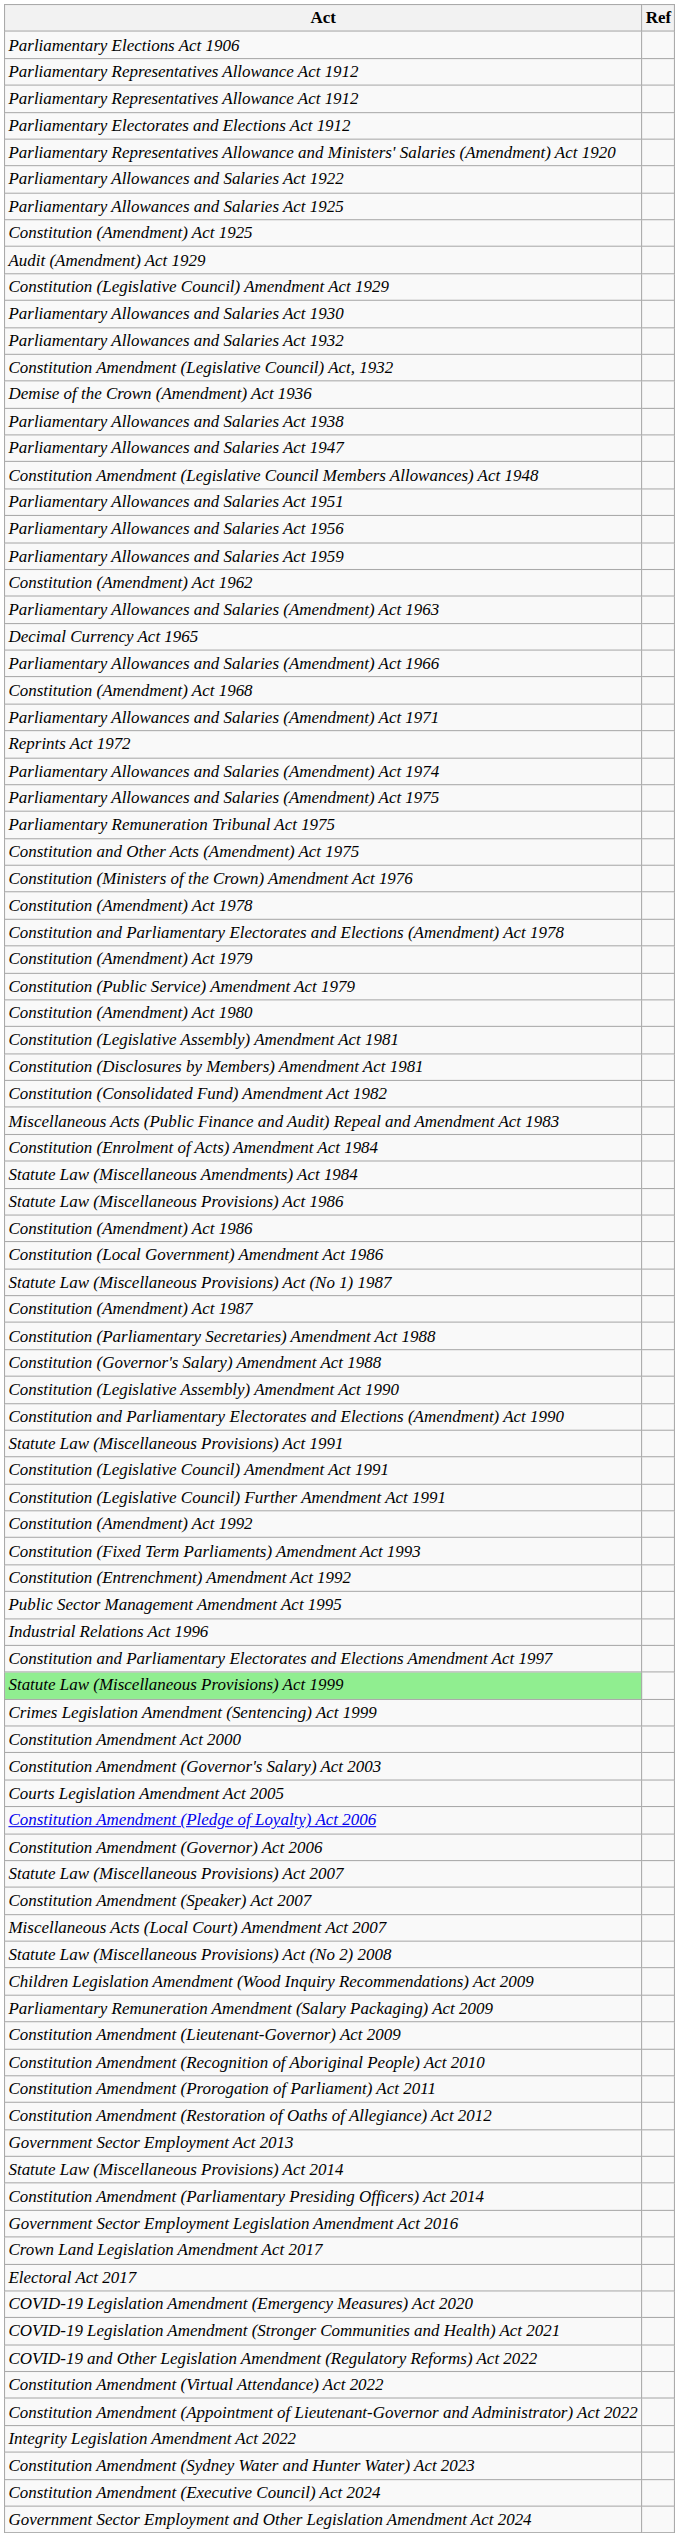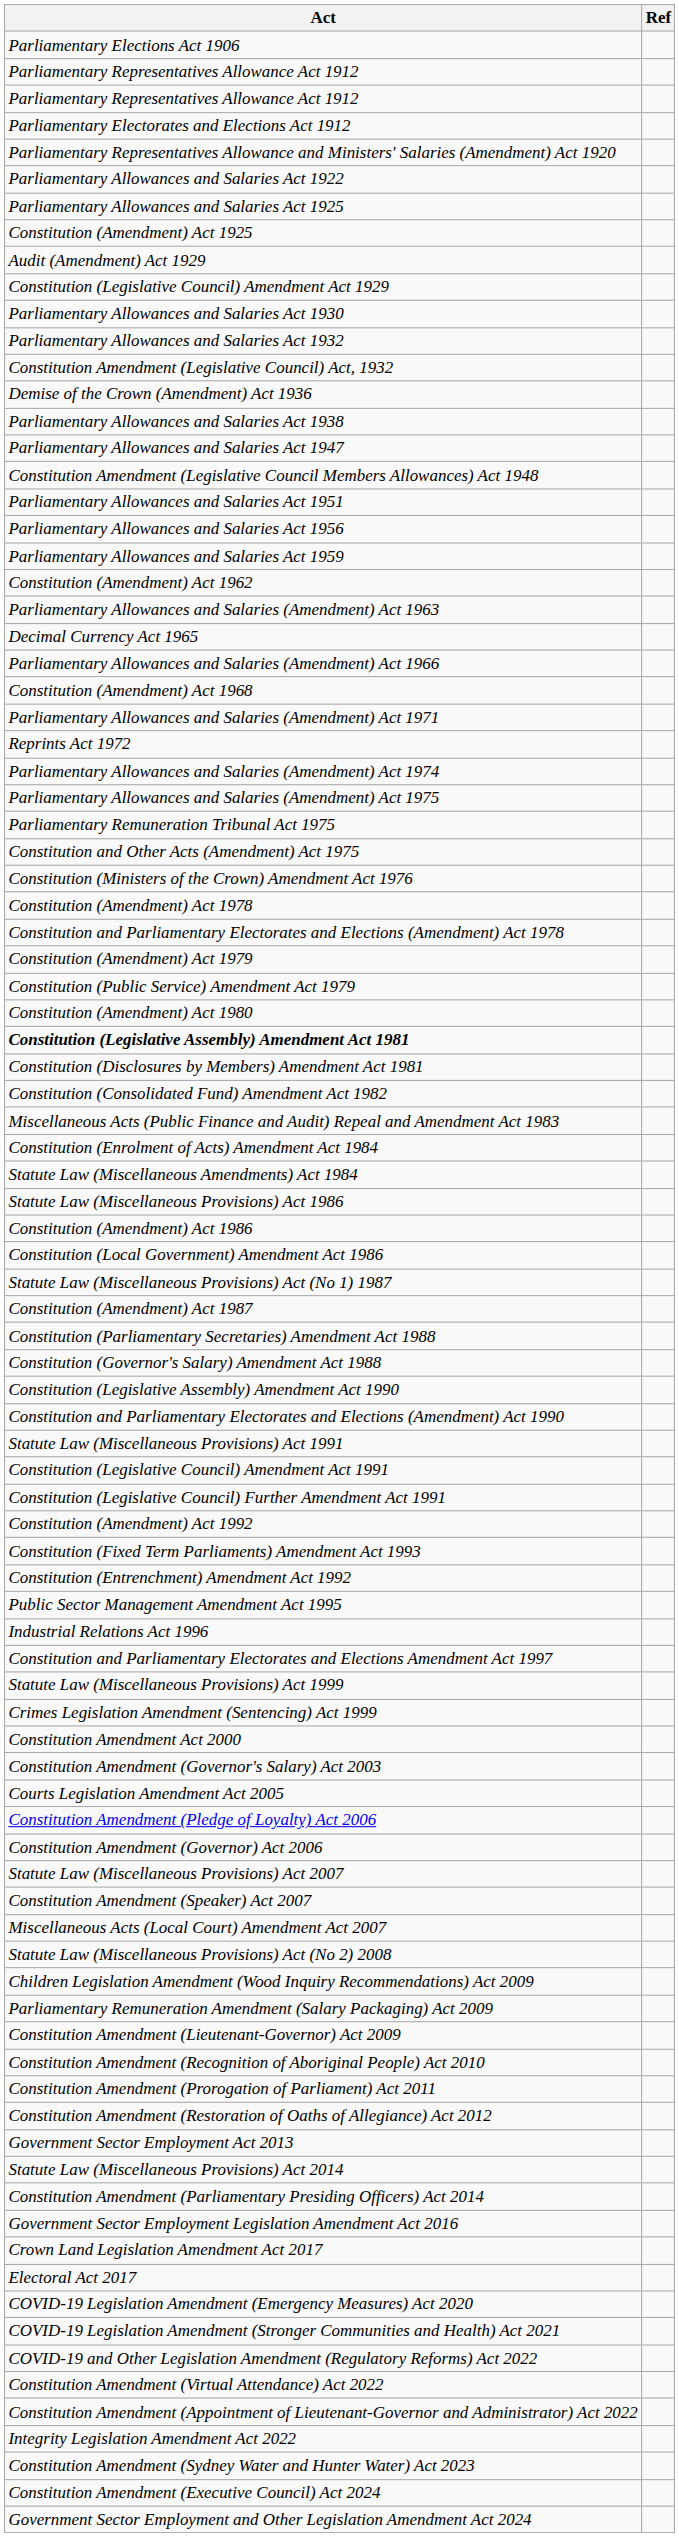(204, 1040) normal -> (209, 1040) bold
(176, 1685) lightgreen background -> (176, 1685) no background
